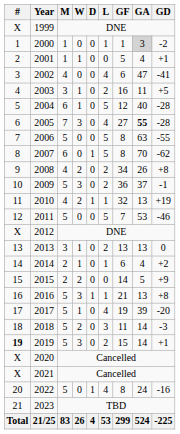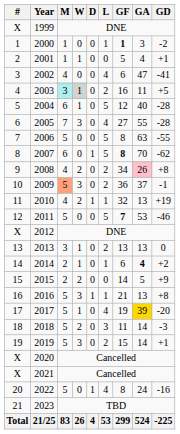(123, 43) normal -> (123, 43) bold
(142, 43) lightgrey background -> (142, 43) no background
(65, 91) no background -> (65, 91) paleturquoise background
(79, 91) no background -> (79, 91) lightgrey background
(142, 122) bold -> (142, 122) normal
(123, 153) normal -> (123, 153) bold
(142, 169) no background -> (142, 169) pink background
(65, 185) no background -> (65, 185) lightsalmon background
(123, 216) normal -> (123, 216) bold
(142, 264) normal -> (142, 264) bold
(142, 311) no background -> (142, 311) gold background
(17, 342) bold -> (17, 342) normal
